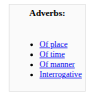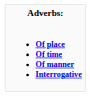(47, 60) normal -> (45, 60) bold
